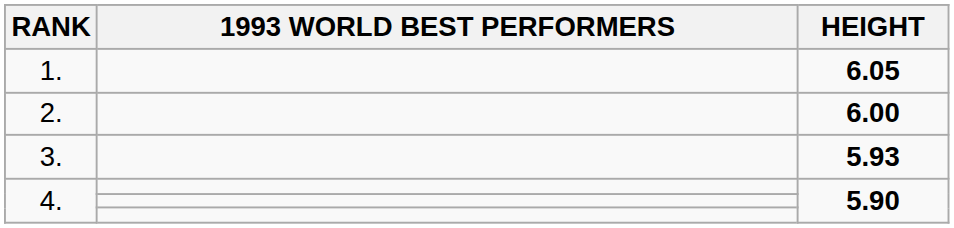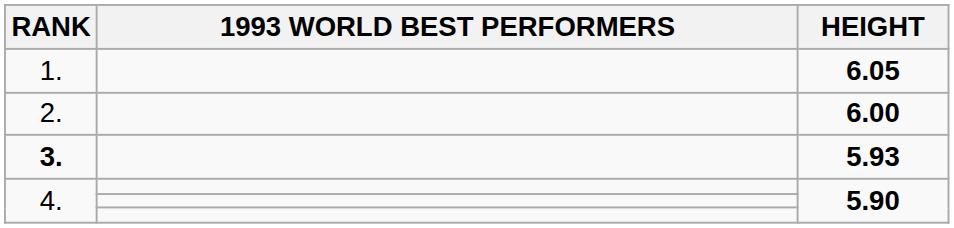(51, 157) normal -> (51, 157) bold
